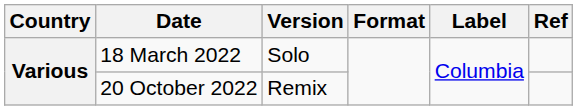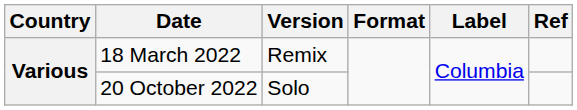(288, 54) Solo -> (297, 54) Remix
(297, 88) Remix -> (288, 88) Solo
